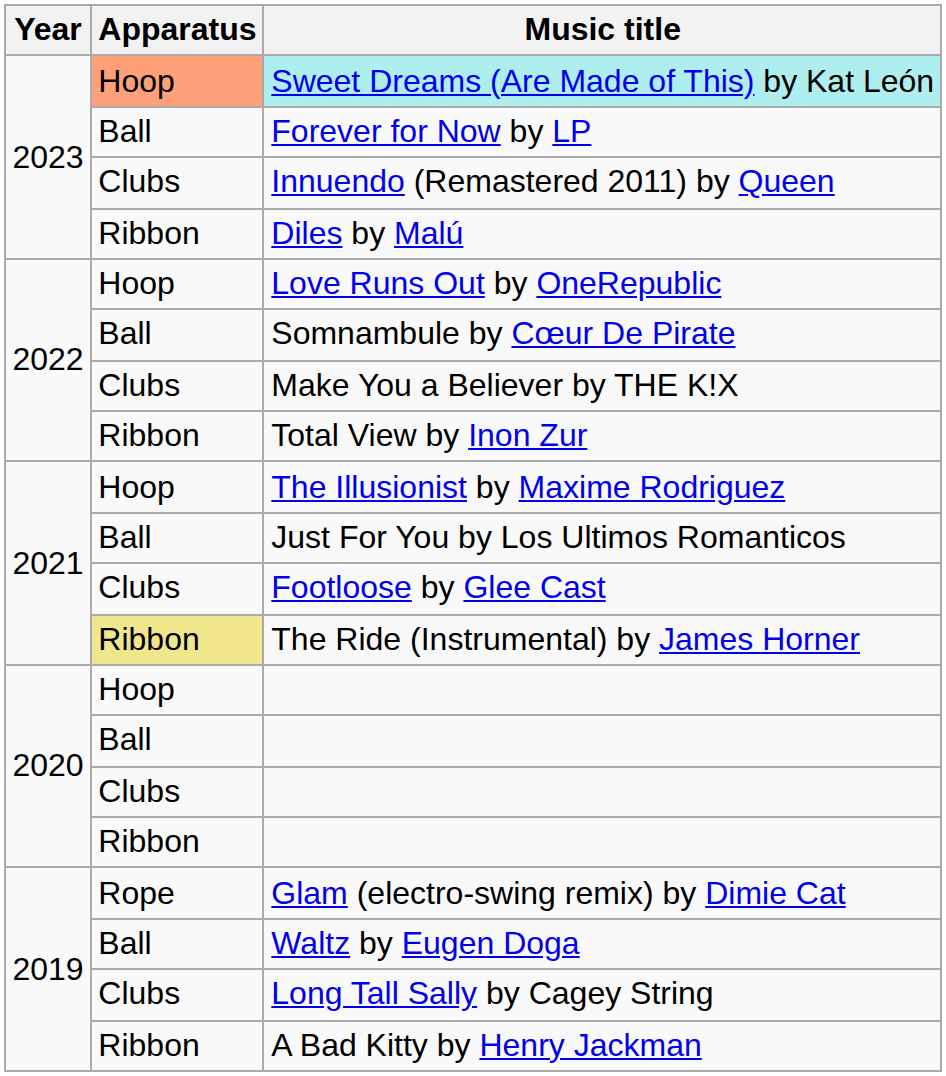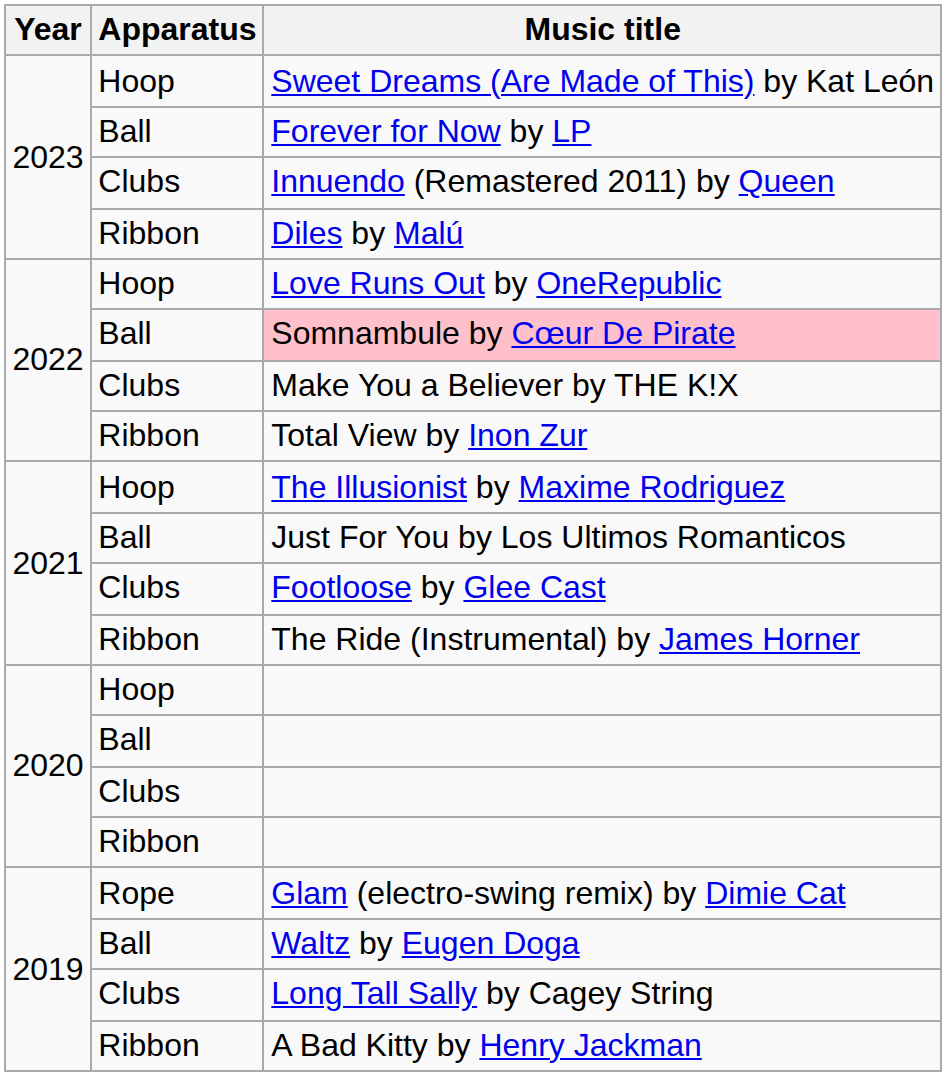(137, 80) lightsalmon background -> (137, 80) no background
(603, 80) paleturquoise background -> (603, 80) no background
(503, 334) no background -> (503, 334) pink background
(149, 638) khaki background -> (149, 638) no background
